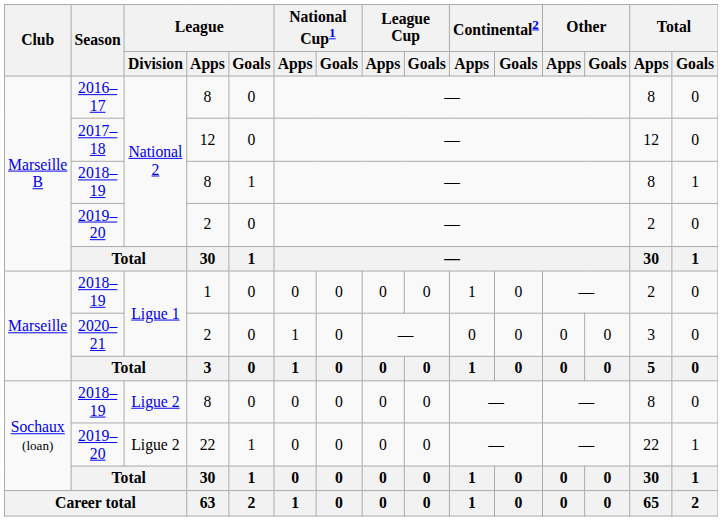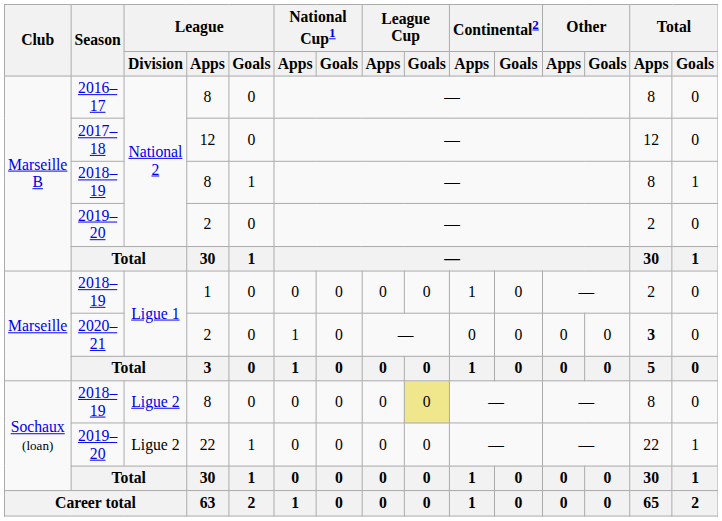(651, 334) normal -> (651, 334) bold
(427, 402) no background -> (427, 402) khaki background
